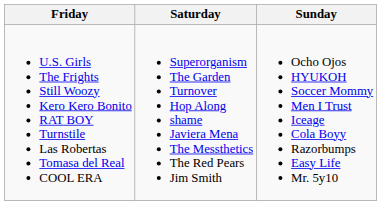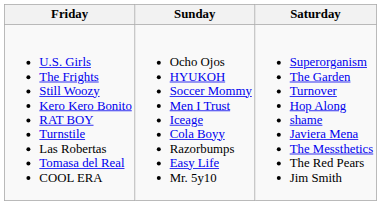columns swapped: (195, 14) <-> (316, 14)
